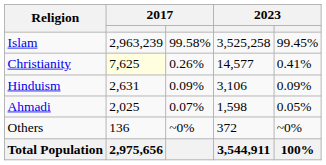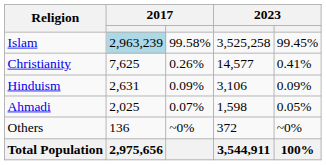(136, 42) no background -> (136, 42) lightblue background
(124, 63) lightyellow background -> (124, 63) no background
